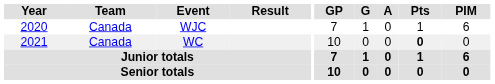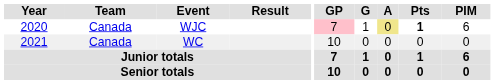(334, 26) no background -> (334, 26) pink background
(388, 26) no background -> (388, 26) khaki background
(420, 26) normal -> (420, 26) bold
(420, 42) bold -> (420, 42) normal
